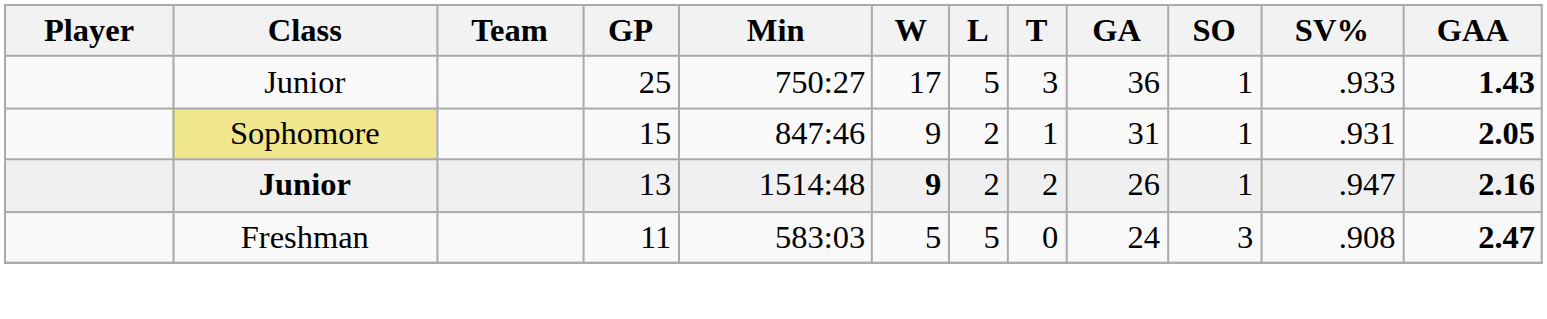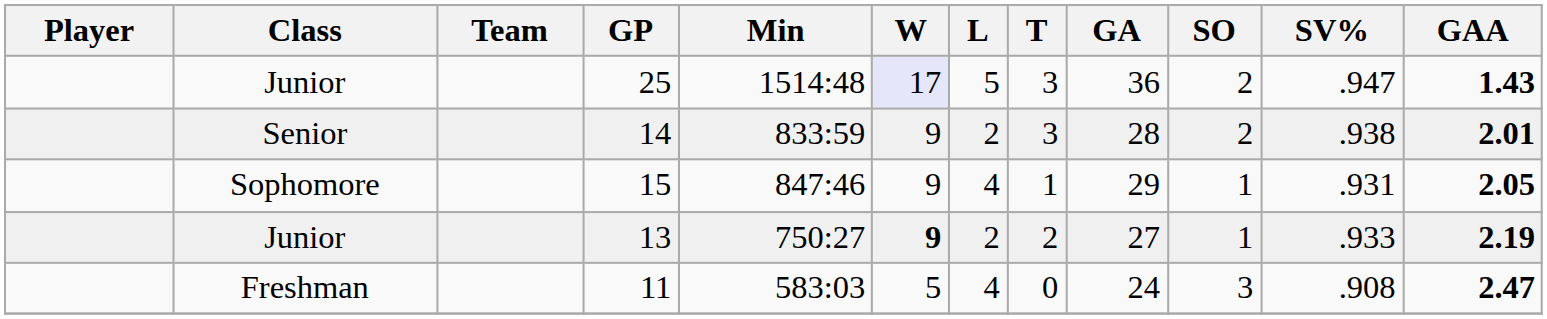(820, 81) 750:27 -> (812, 81) 1514:48
(925, 81) no background -> (925, 81) lavender background
(1245, 81) 1 -> (1245, 81) 2
(1367, 81) .933 -> (1367, 81) .947
+ row: (655, 133)
(305, 133) khaki background -> (305, 184) no background
(992, 133) 2 -> (992, 184) 4
(1144, 133) 31 -> (1144, 184) 29
(305, 184) bold -> (305, 236) normal
(812, 184) 1514:48 -> (820, 236) 750:27
(1144, 184) 26 -> (1144, 236) 27
(1367, 184) .947 -> (1367, 236) .933
(1507, 184) 2.16 -> (1507, 236) 2.19
(992, 236) 5 -> (992, 287) 4
